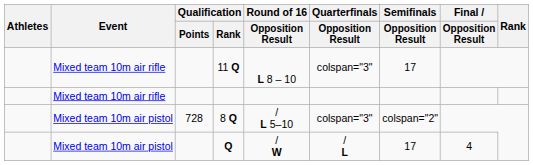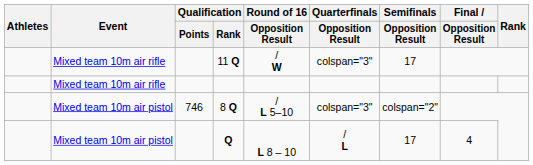(277, 80) L 8 – 10 -> (277, 62) / W
(194, 119) 728 -> (194, 107) 746
(277, 147) / W -> (277, 153) L 8 – 10
